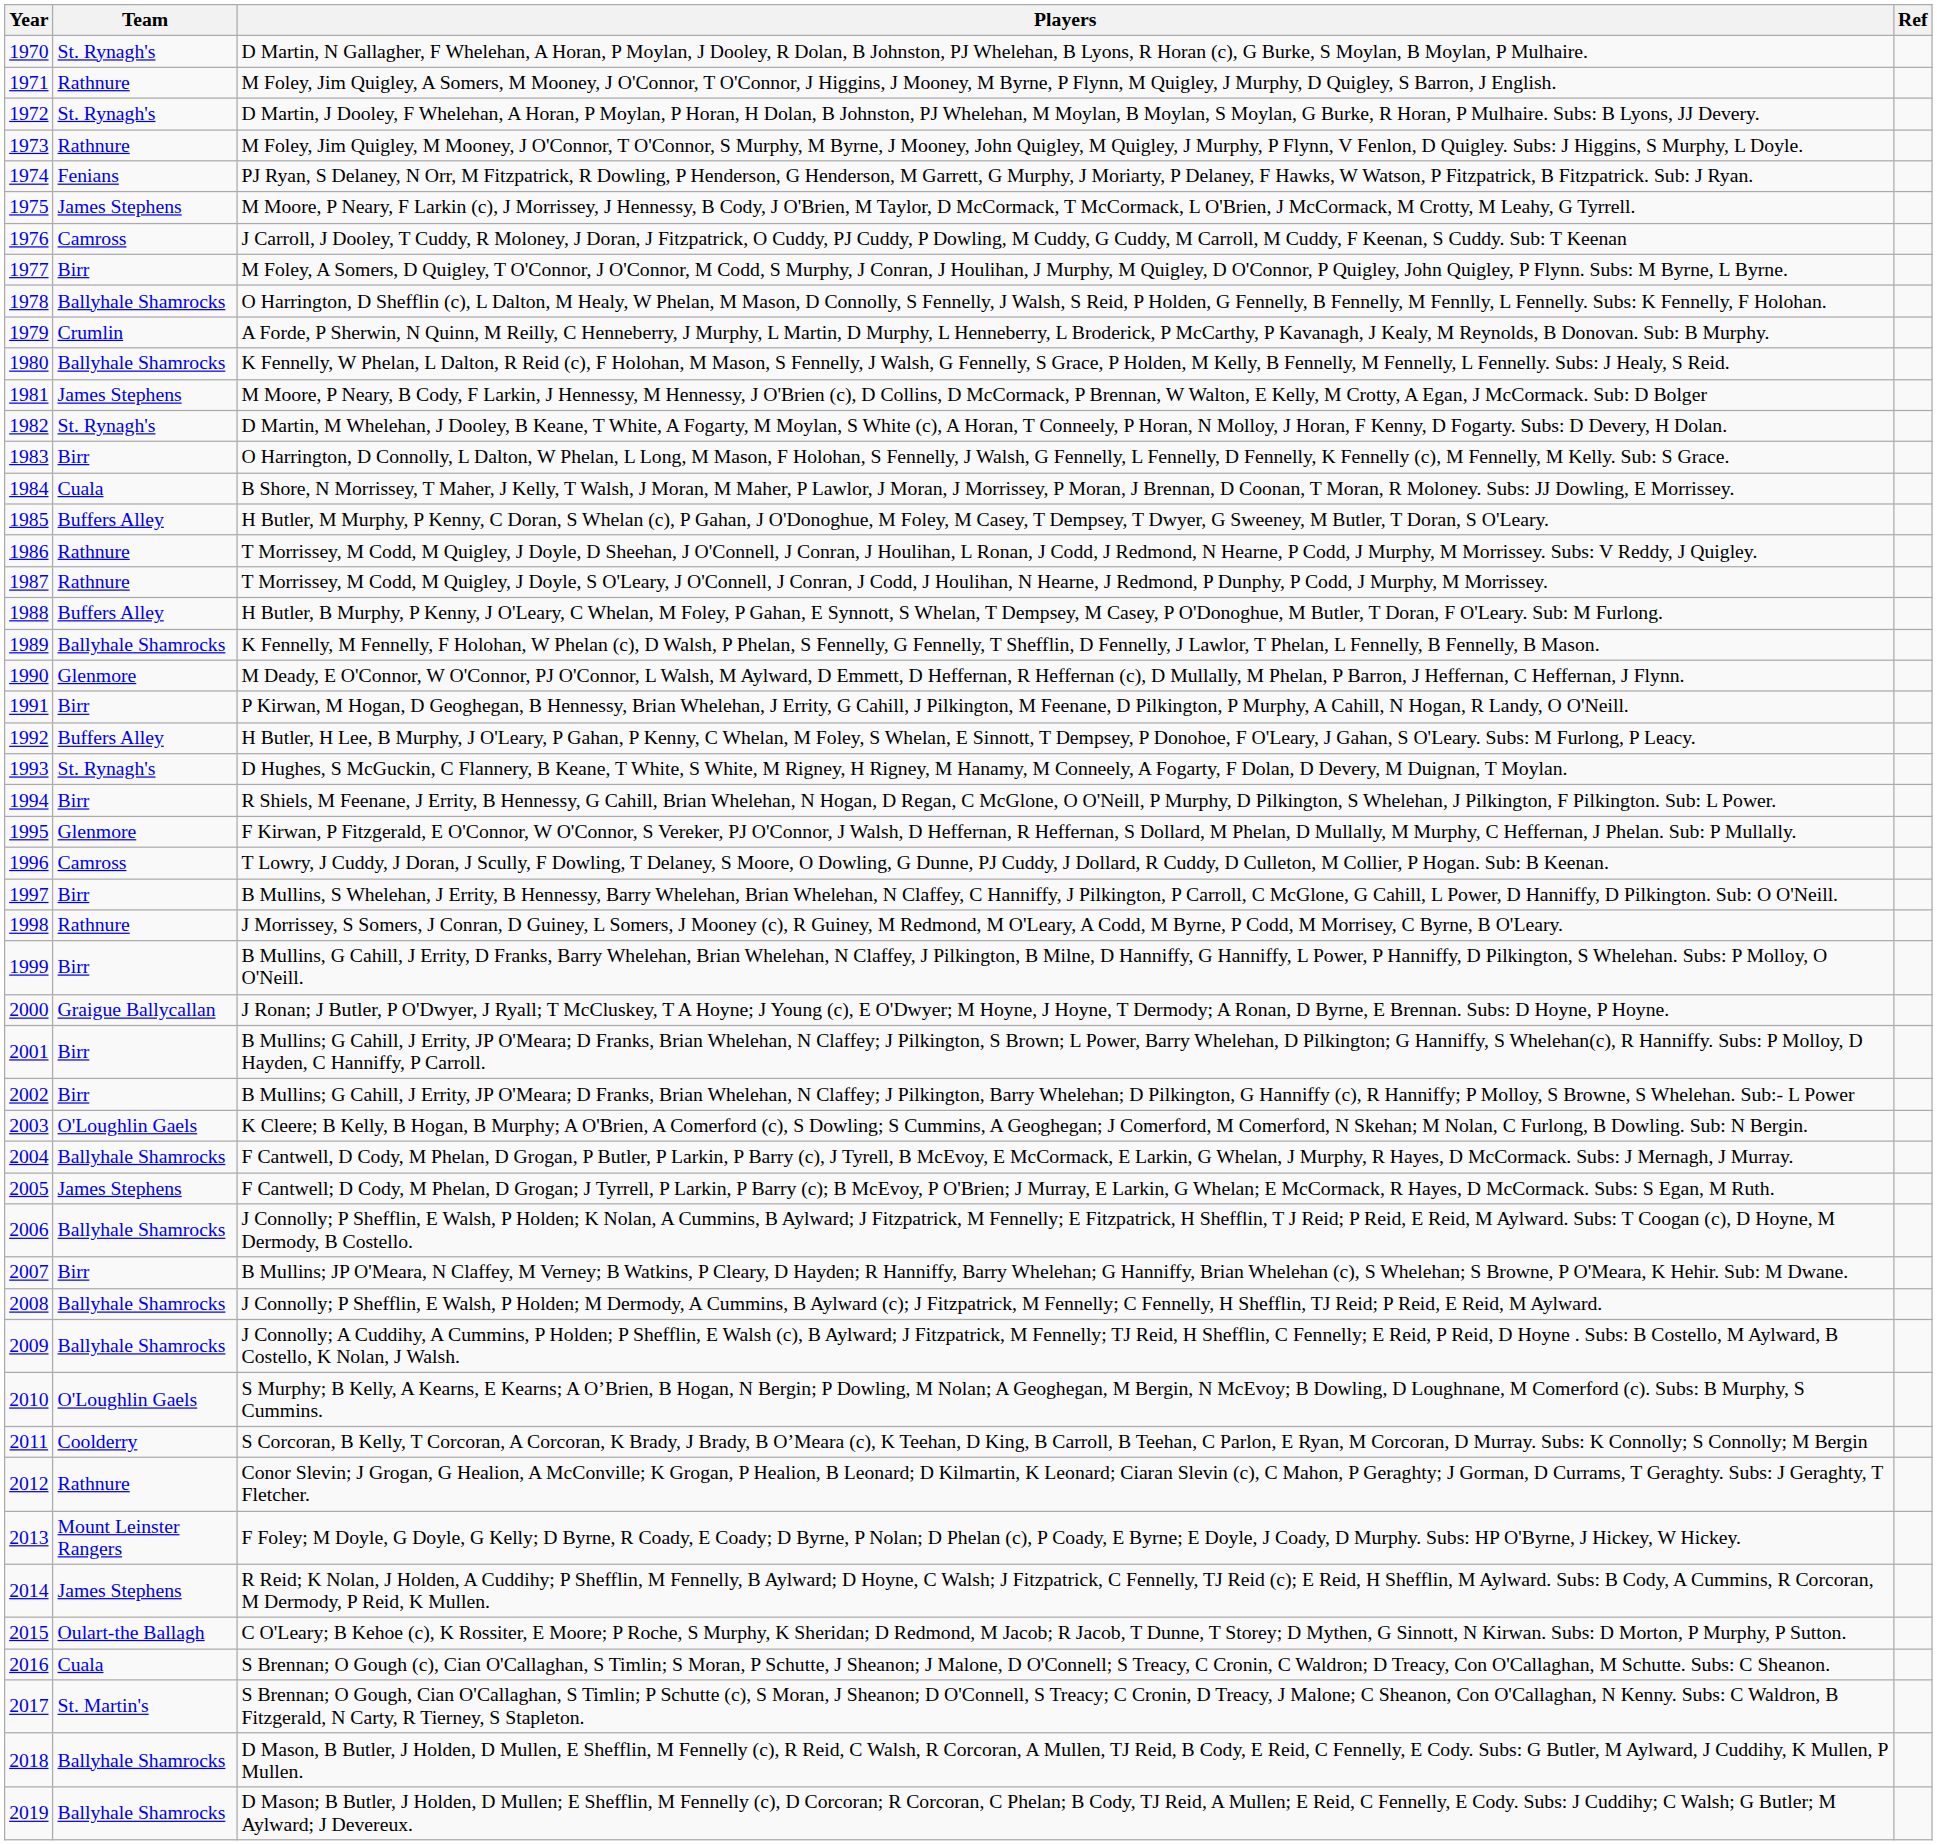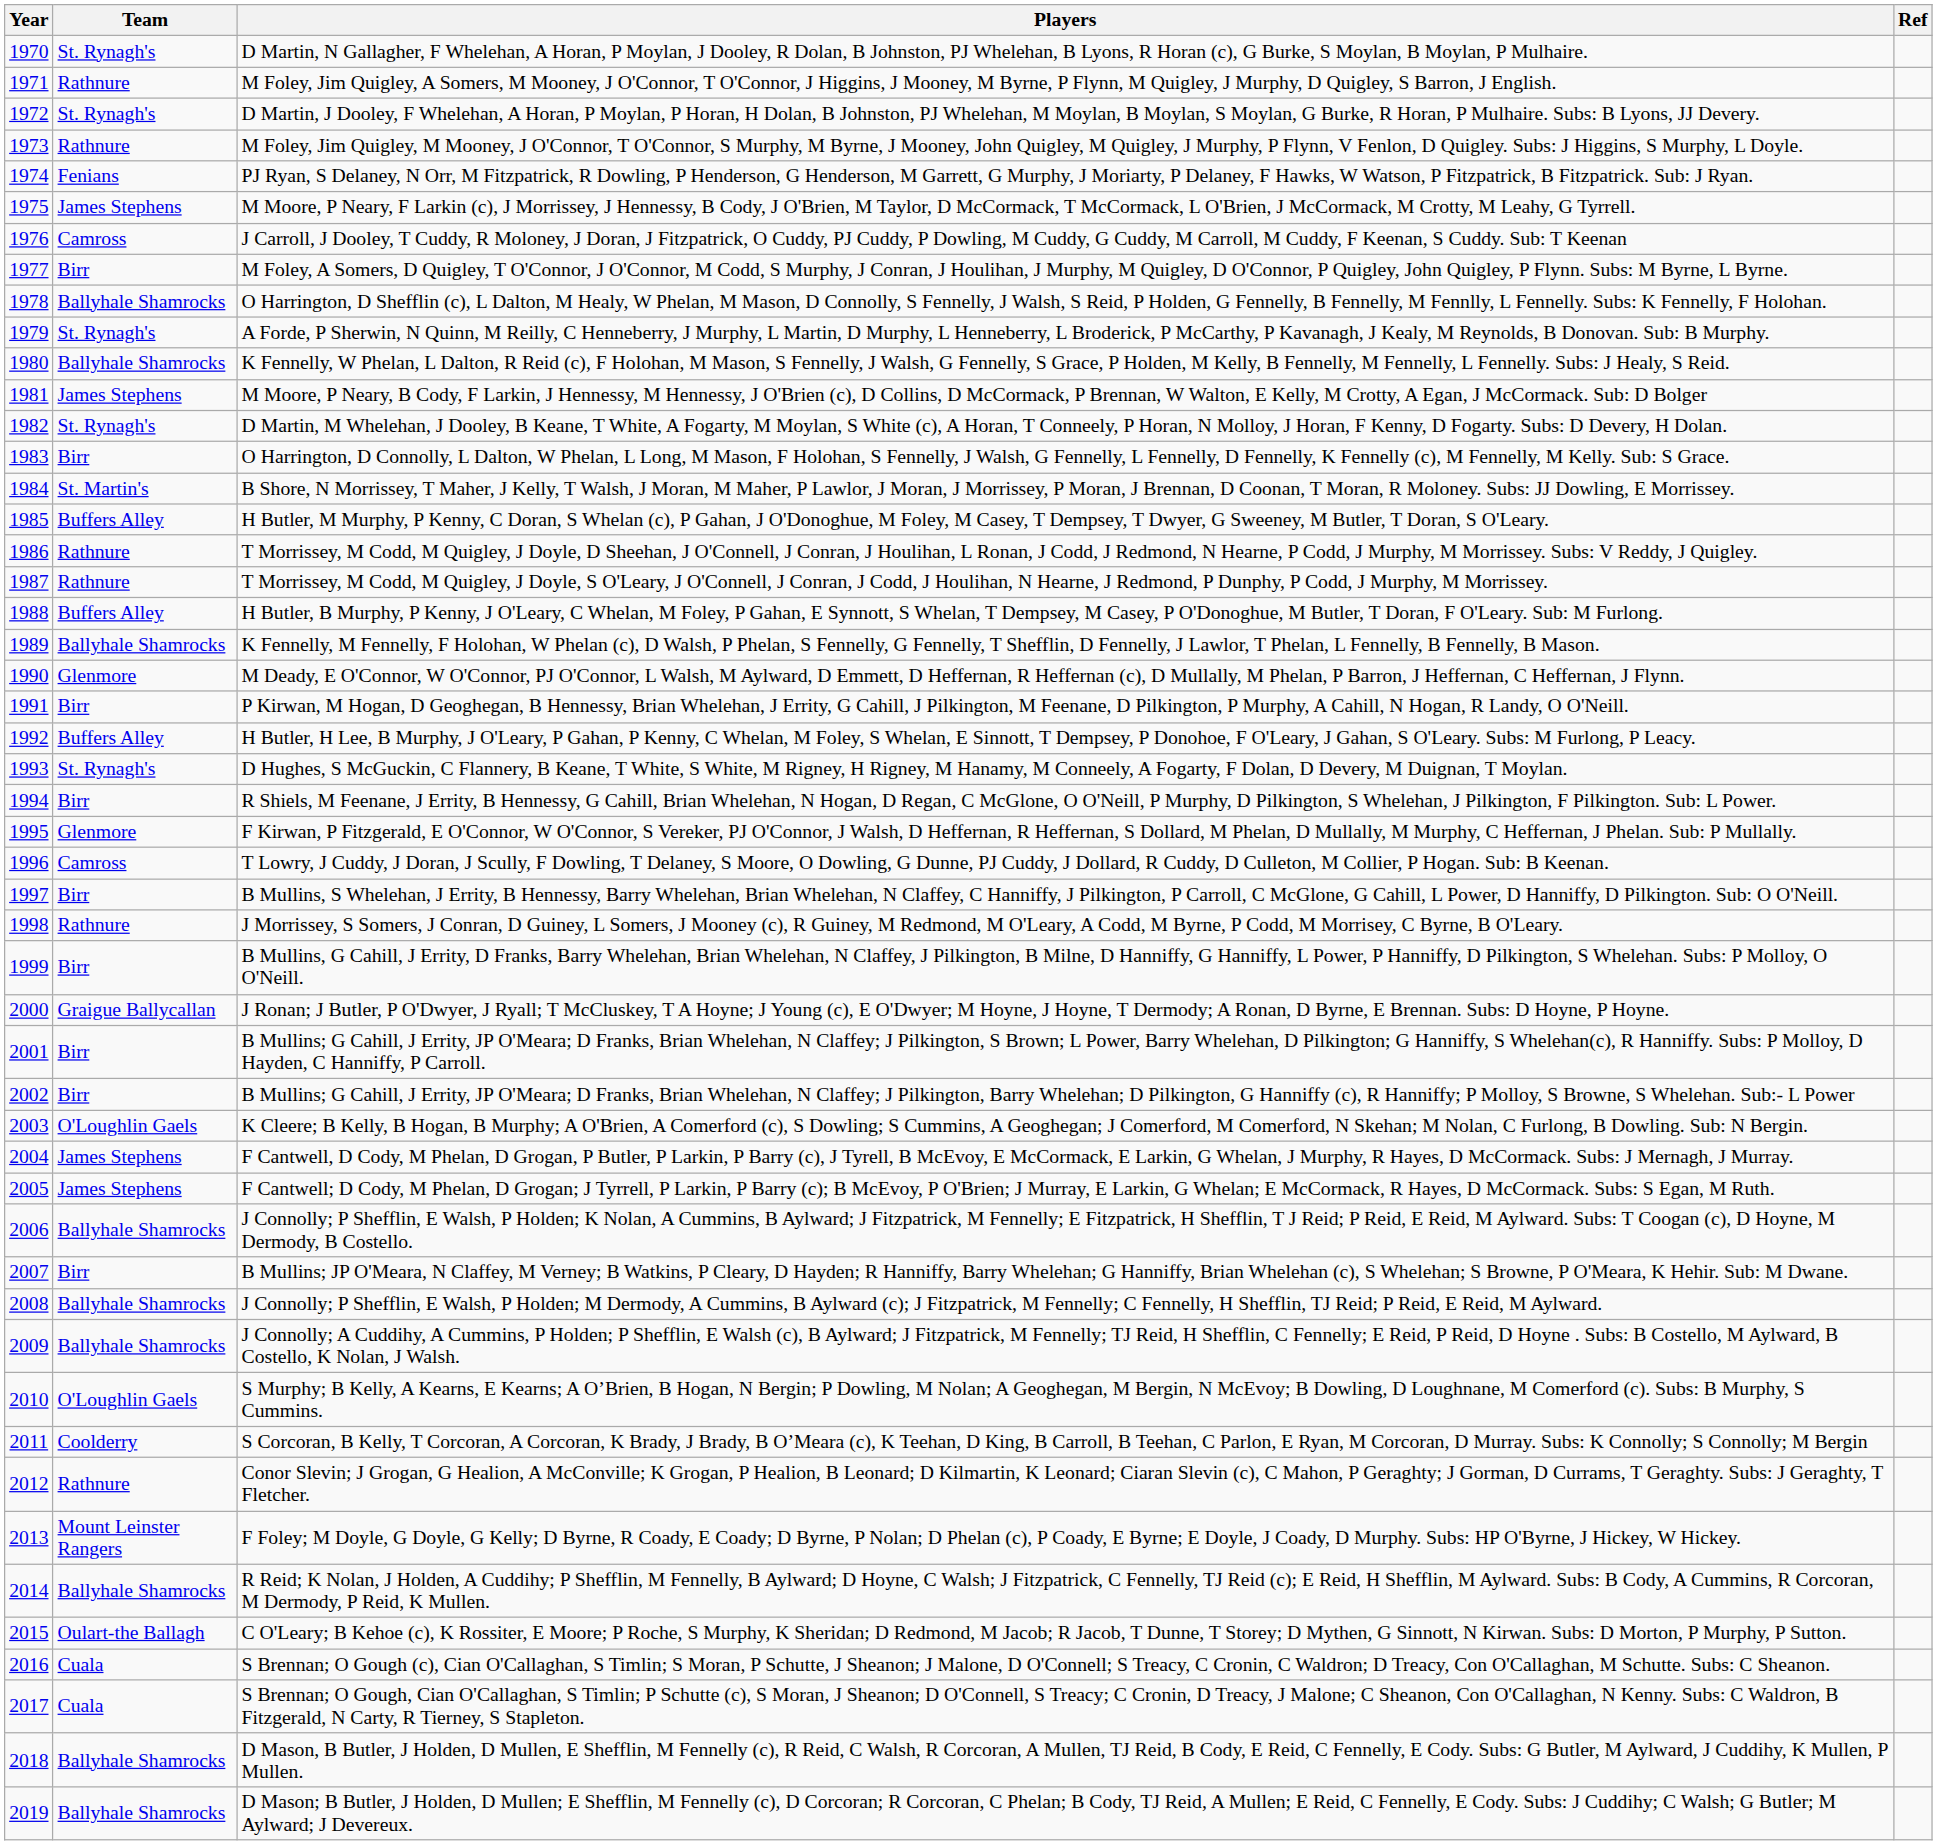(90, 332) Crumlin -> (107, 332) St. Rynagh's
(81, 488) Cuala -> (103, 488) St. Martin's
(141, 1156) Ballyhale Shamrocks -> (120, 1156) James Stephens
(120, 1590) James Stephens -> (141, 1590) Ballyhale Shamrocks
(103, 1706) St. Martin's -> (81, 1706) Cuala
